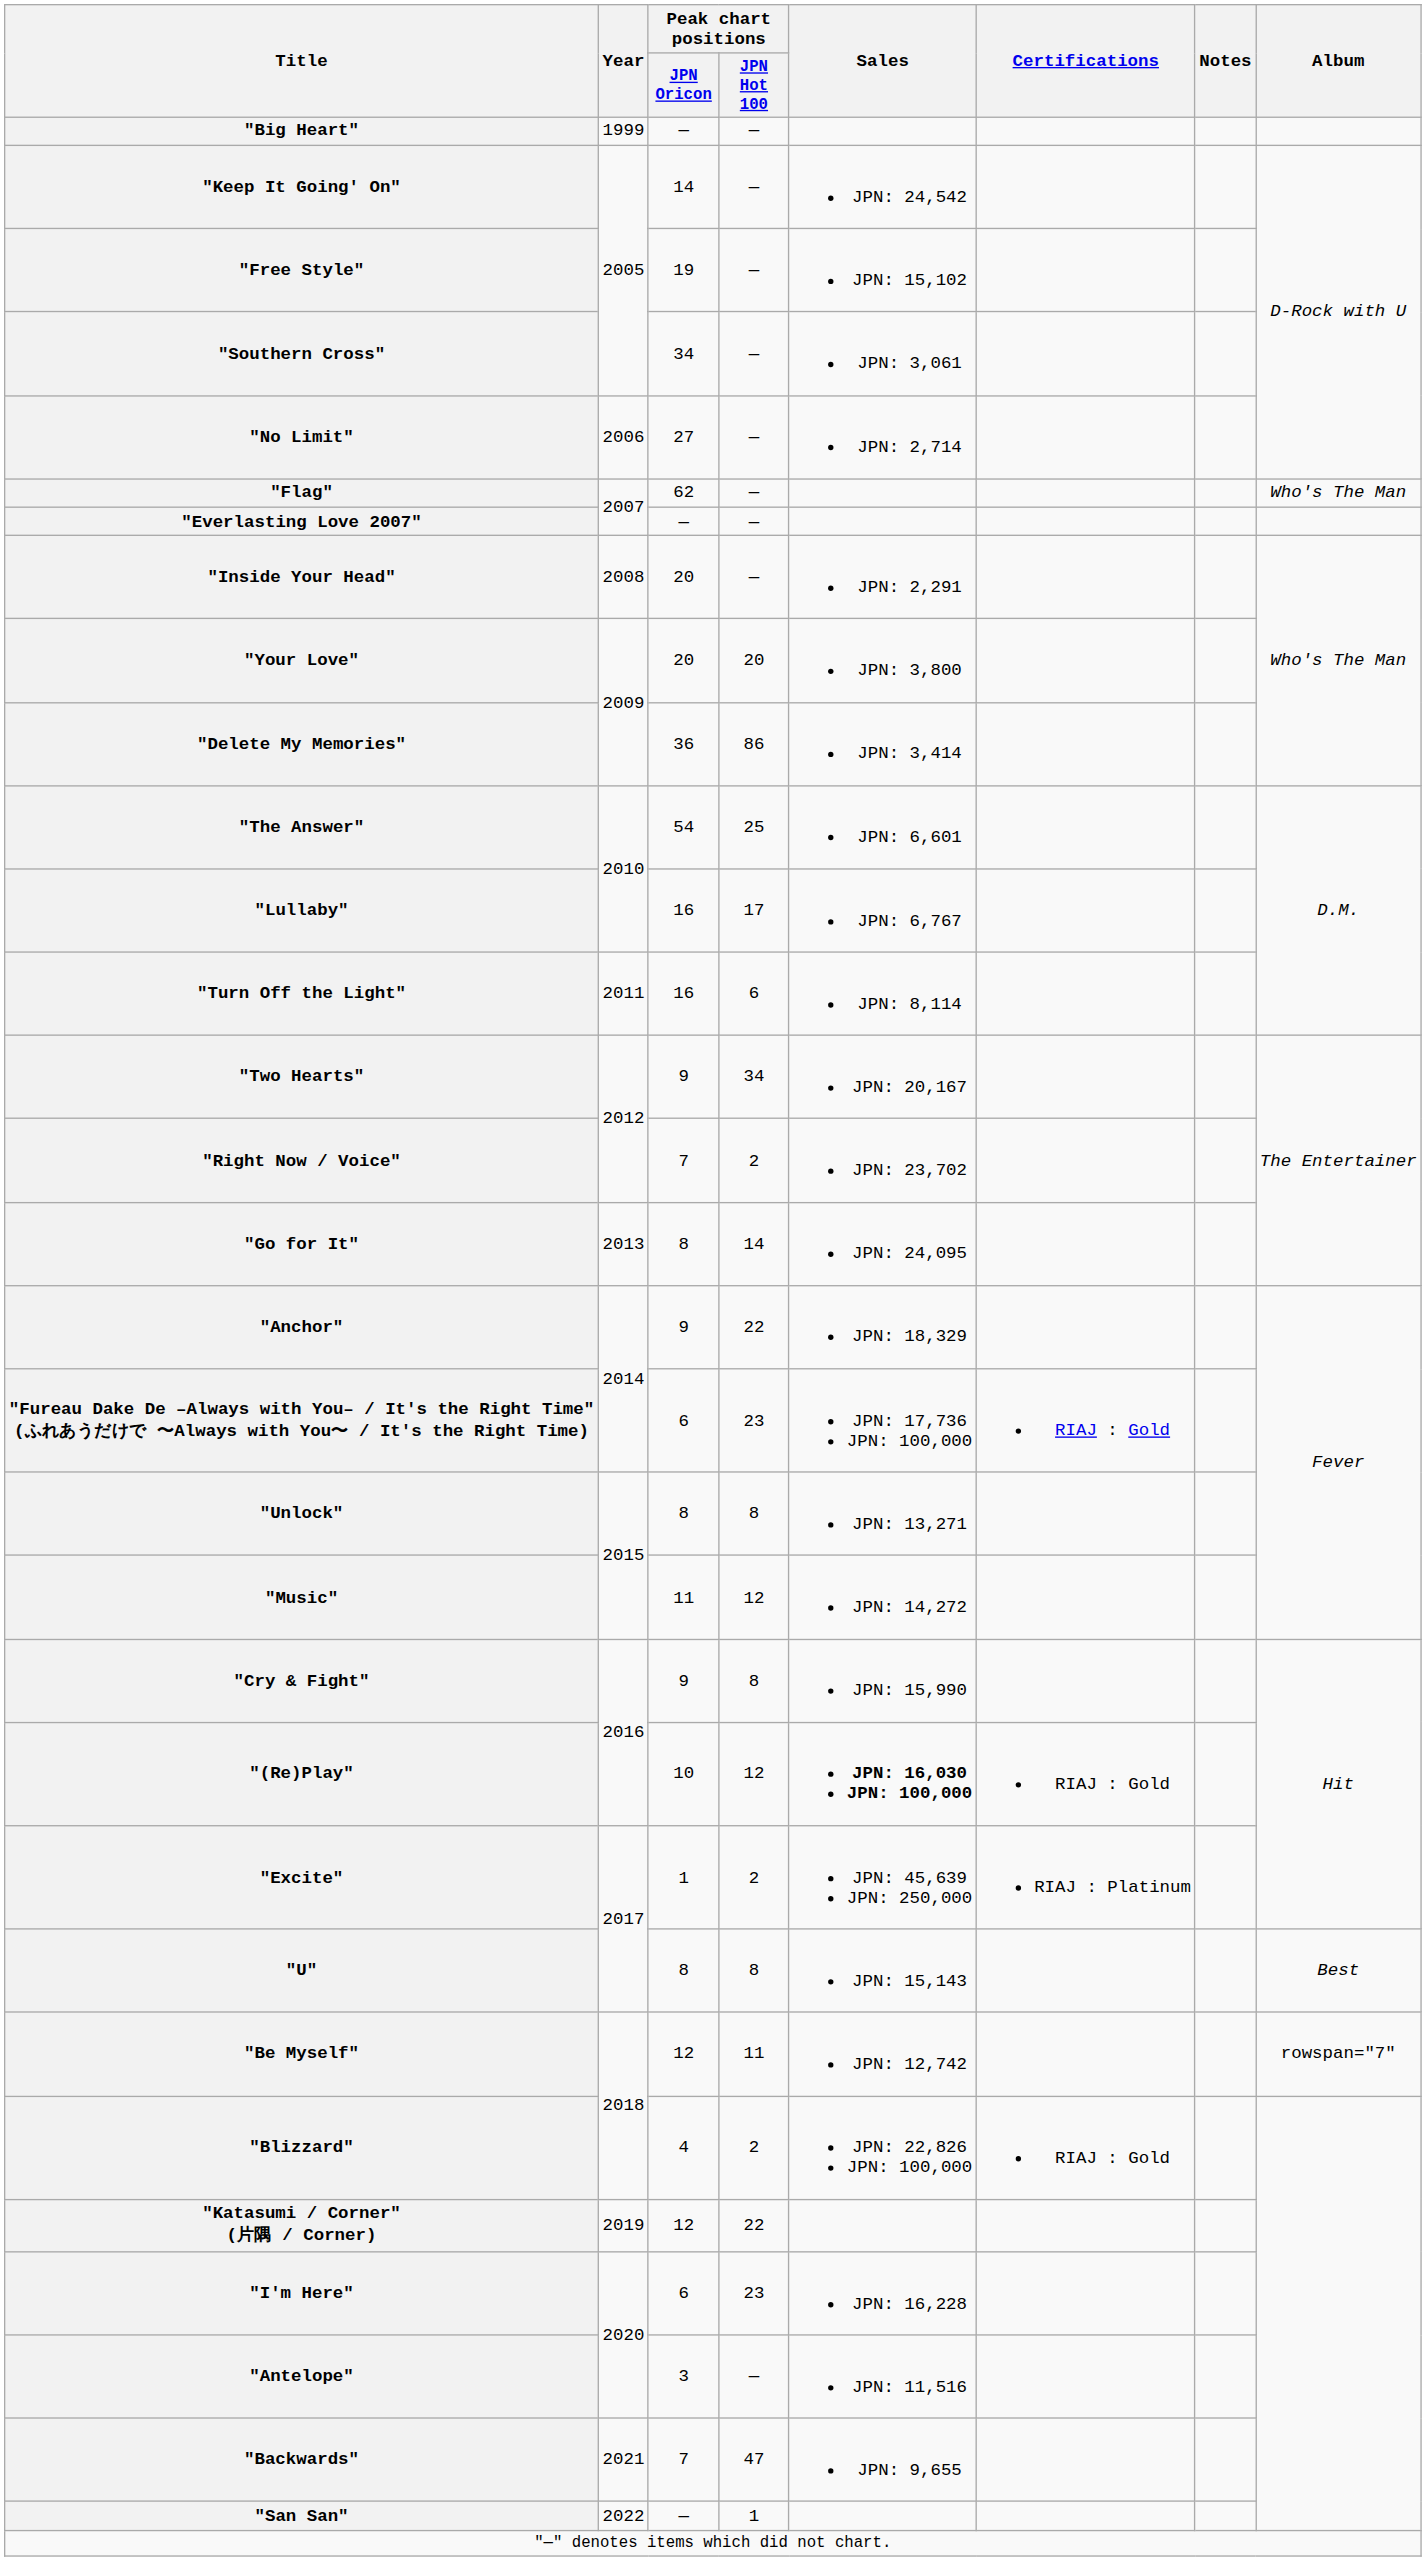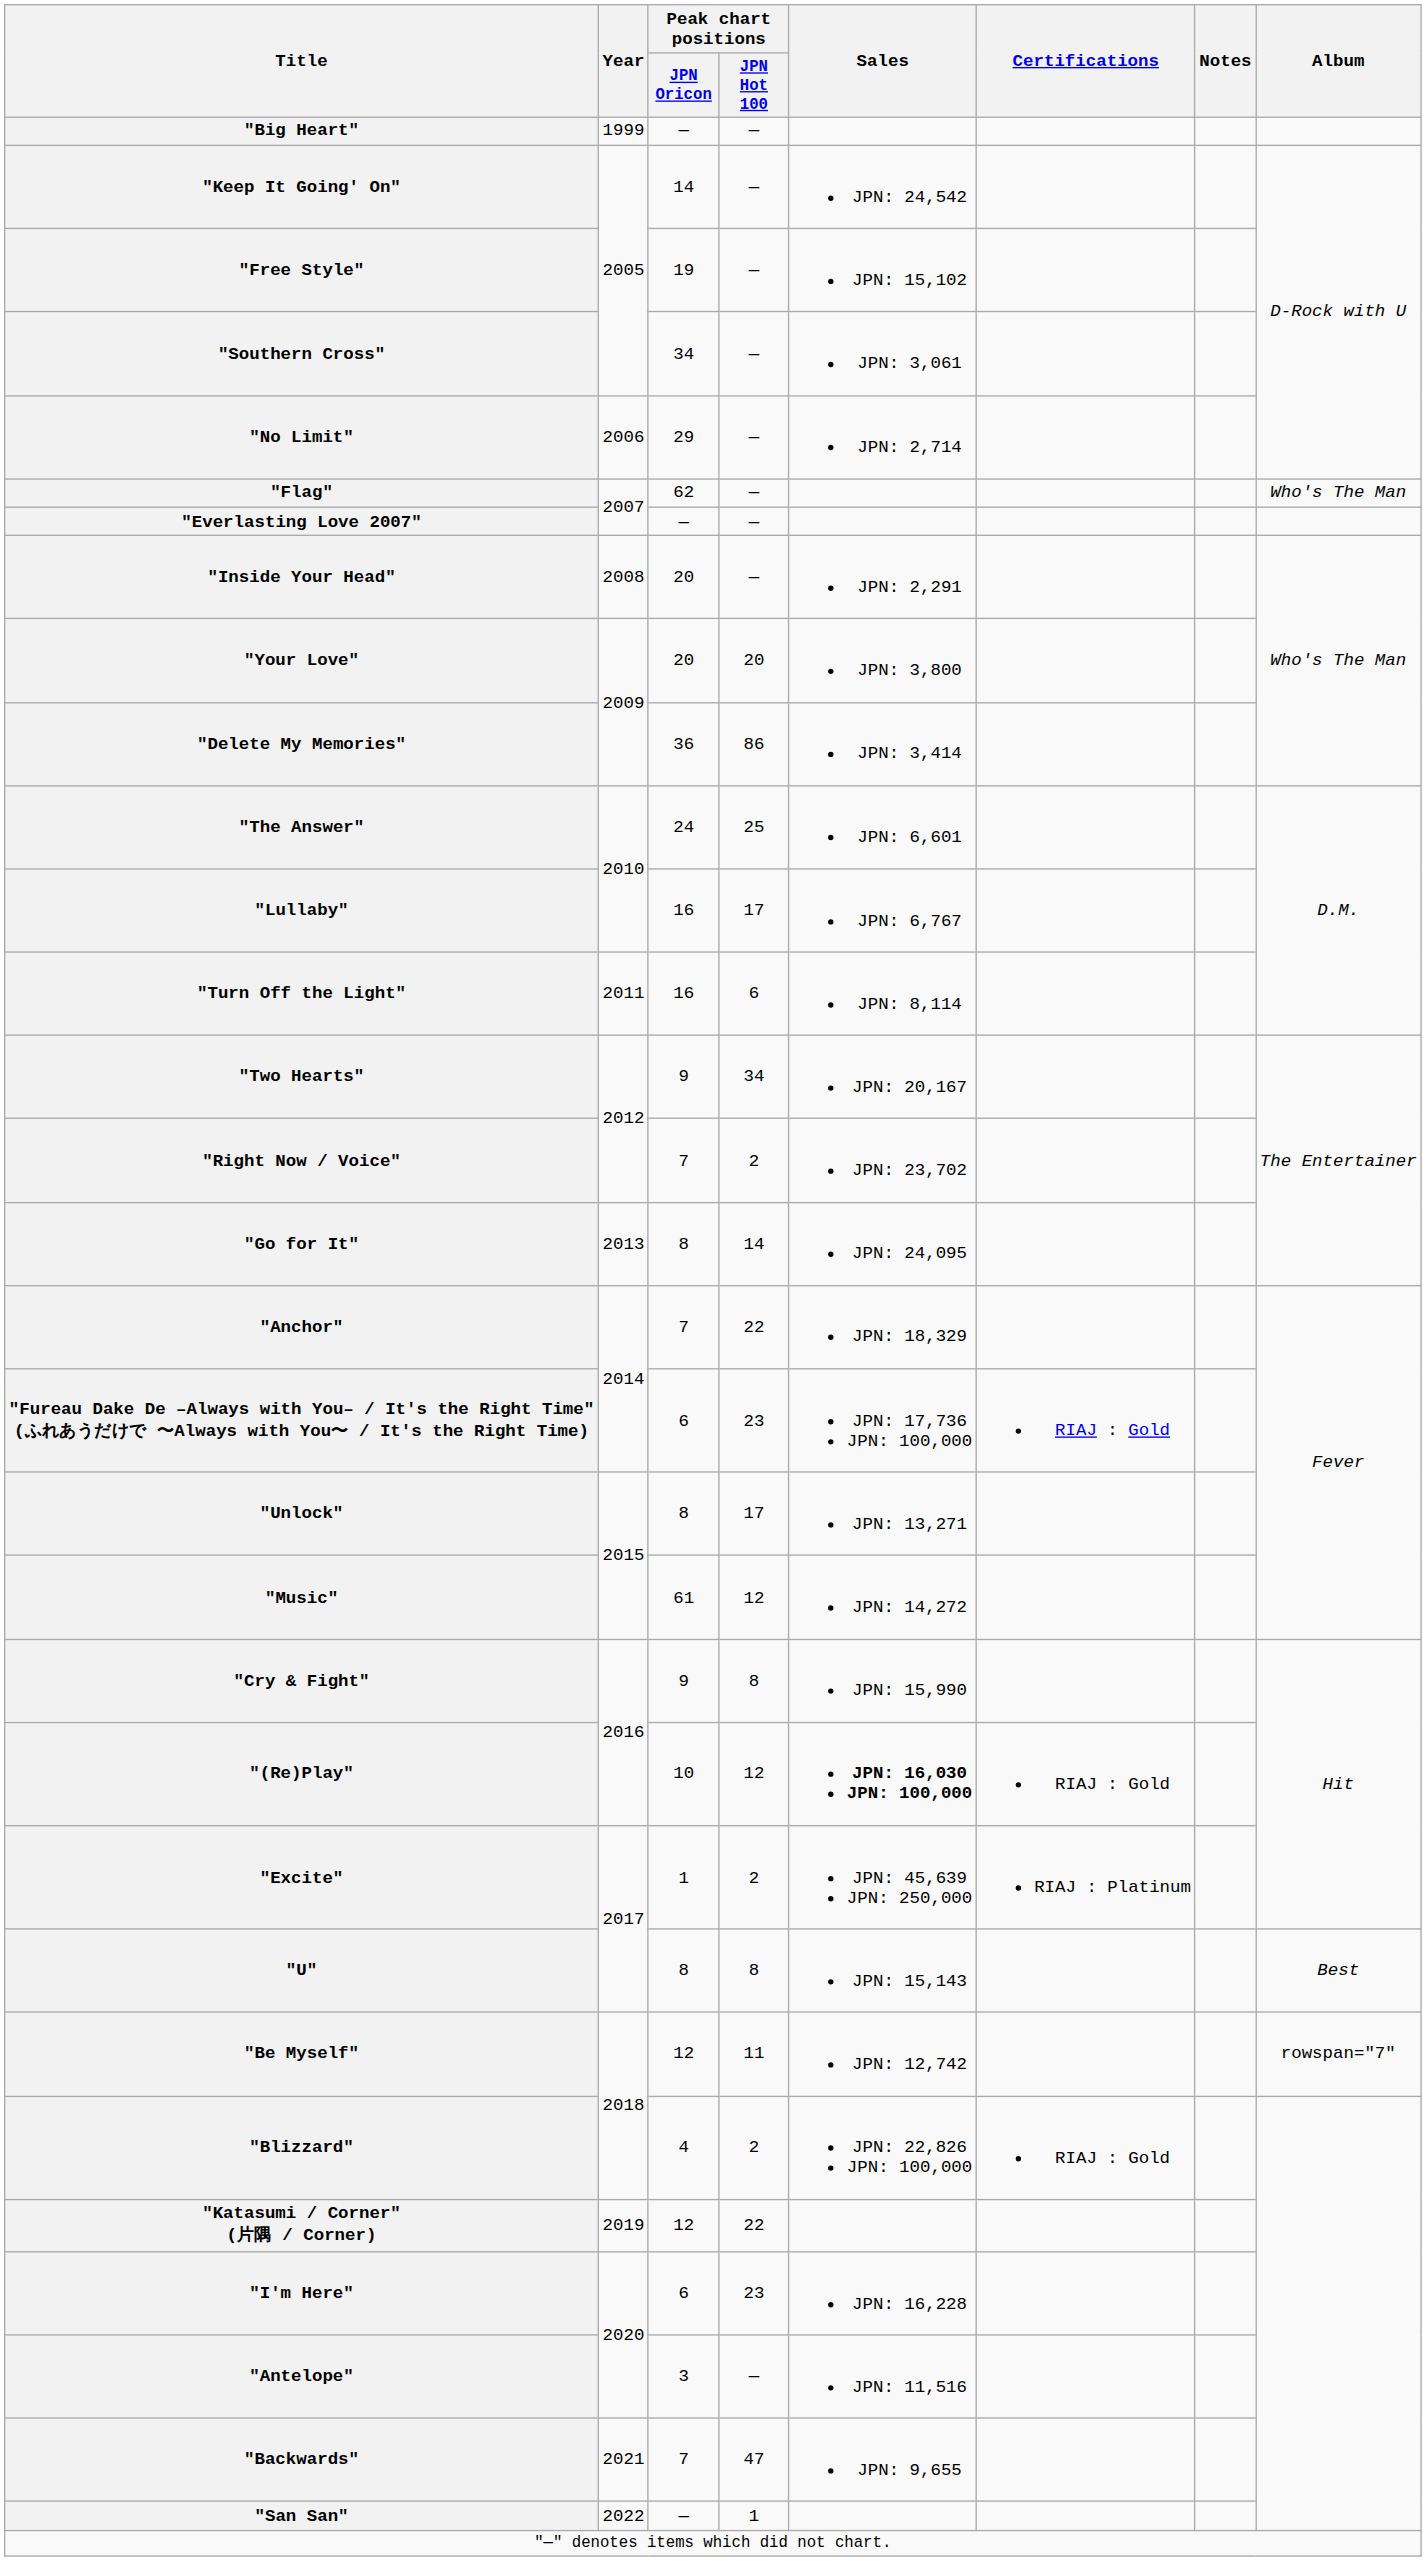(684, 437) 27 -> (684, 437) 29
(684, 827) 54 -> (684, 827) 24
(684, 1327) 9 -> (684, 1327) 7
(754, 1514) 8 -> (754, 1514) 17
(684, 1597) 11 -> (684, 1597) 61
